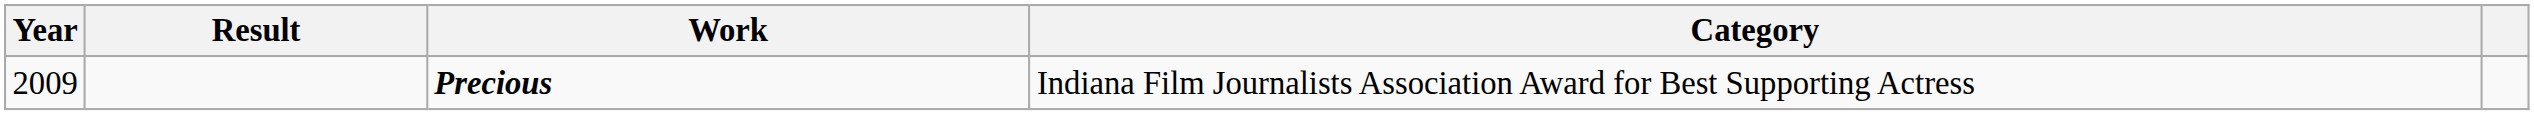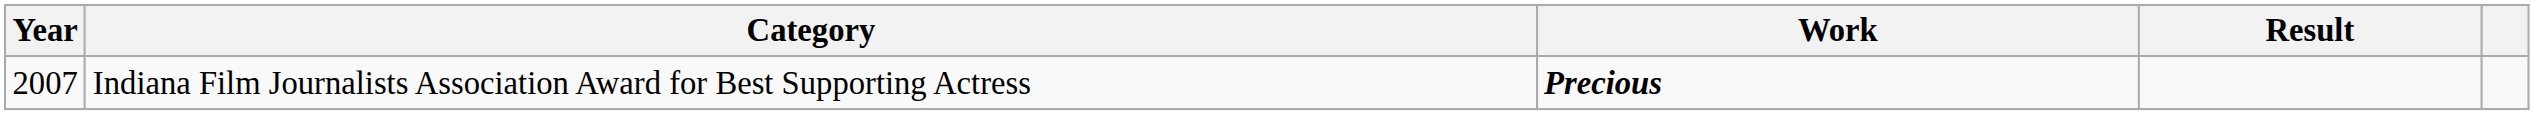columns swapped: (1755, 30) <-> (256, 30)
(45, 82) 2009 -> (45, 82) 2007
